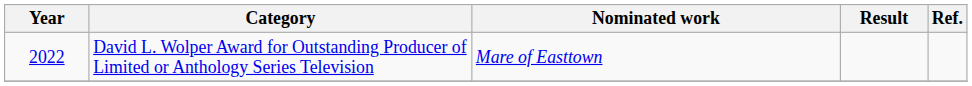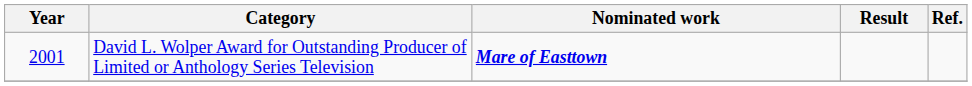(47, 56) 2022 -> (47, 56) 2001
(539, 56) normal -> (541, 56) bold
